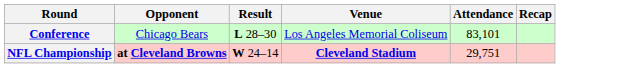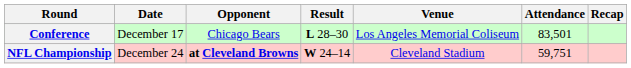+ column: (150, 14)
(483, 33) 83,101 -> (555, 33) 83,501
(366, 53) bold -> (437, 53) normal
(483, 53) 29,751 -> (555, 53) 59,751
